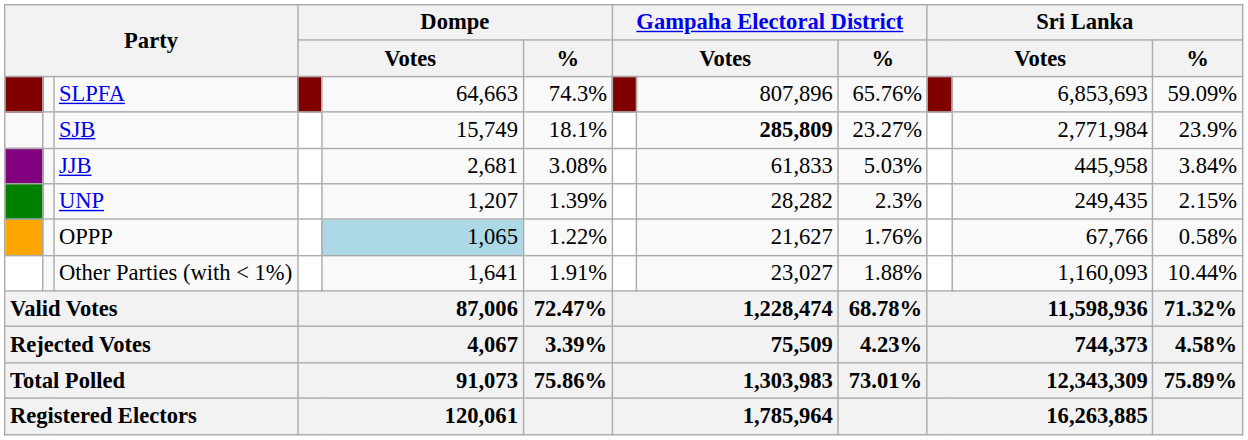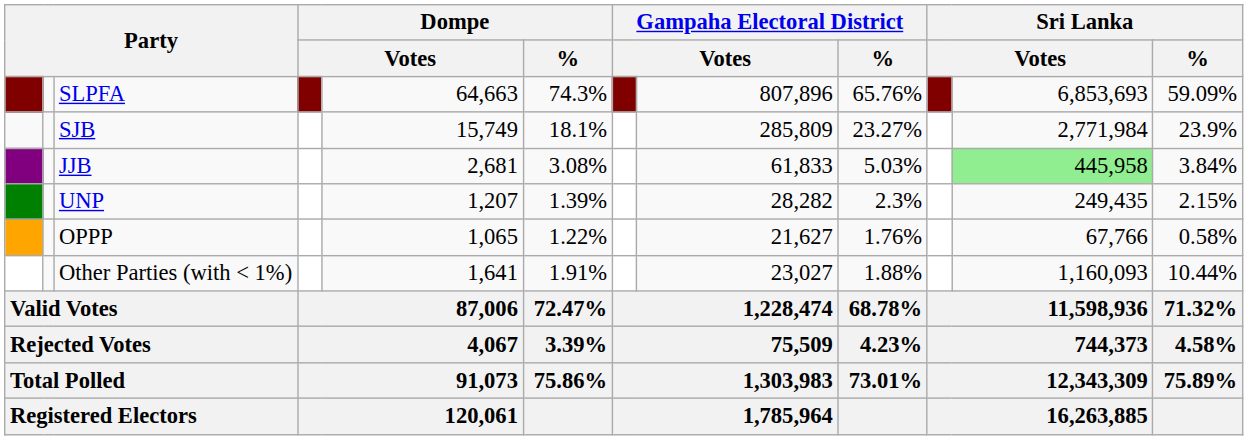(796, 129) bold -> (796, 129) normal
(1111, 165) no background -> (1111, 165) lightgreen background
(493, 237) lightblue background -> (493, 237) no background
